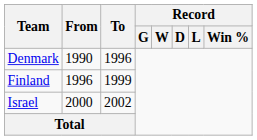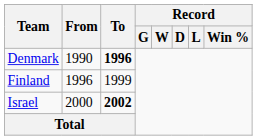(118, 59) normal -> (118, 59) bold
(118, 102) normal -> (118, 102) bold
